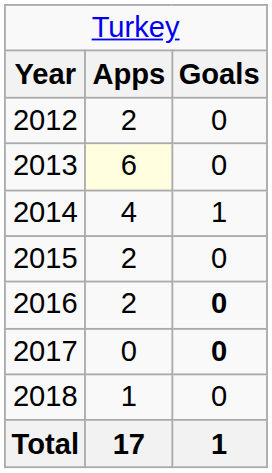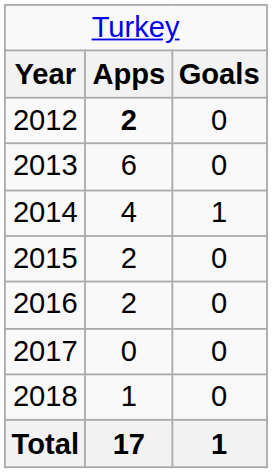(129, 119) normal -> (129, 119) bold
(129, 166) lightyellow background -> (129, 166) no background
(219, 304) bold -> (219, 304) normal
(219, 350) bold -> (219, 350) normal
